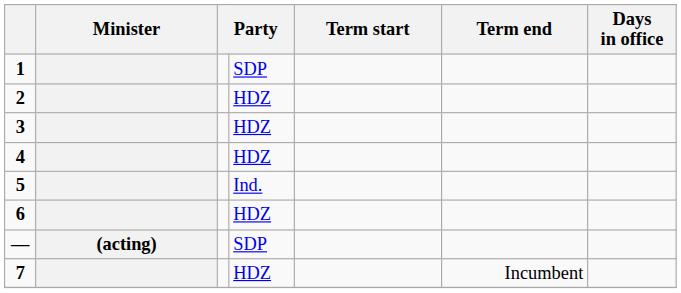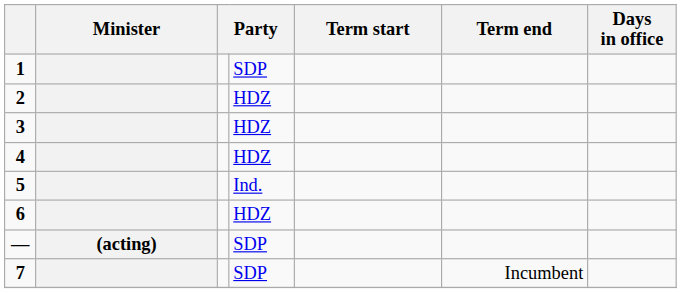(252, 273) HDZ -> (250, 273) SDP
